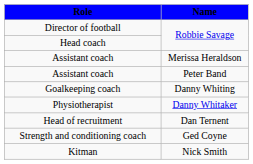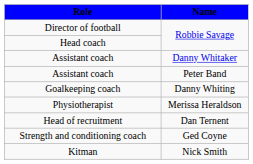(205, 58) Merissa Heraldson -> (205, 58) Danny Whitaker
(205, 105) Danny Whitaker -> (205, 105) Merissa Heraldson
